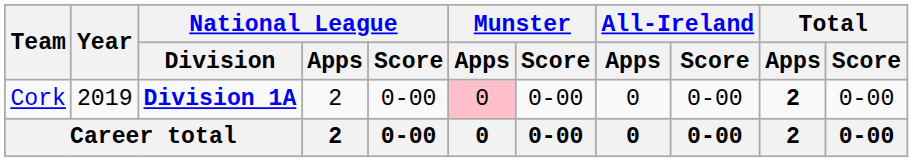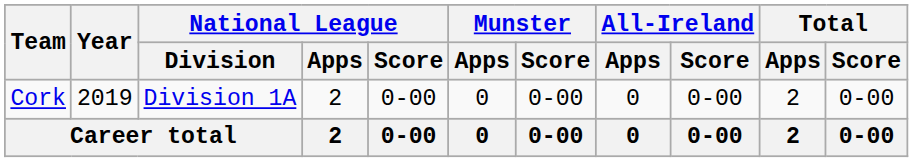(220, 99) bold -> (220, 99) normal
(482, 99) pink background -> (482, 99) no background
(793, 99) bold -> (793, 99) normal
